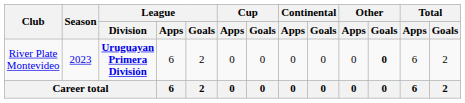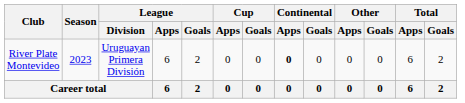(128, 59) bold -> (126, 59) normal
(293, 59) normal -> (289, 59) bold
(384, 59) bold -> (380, 59) normal
